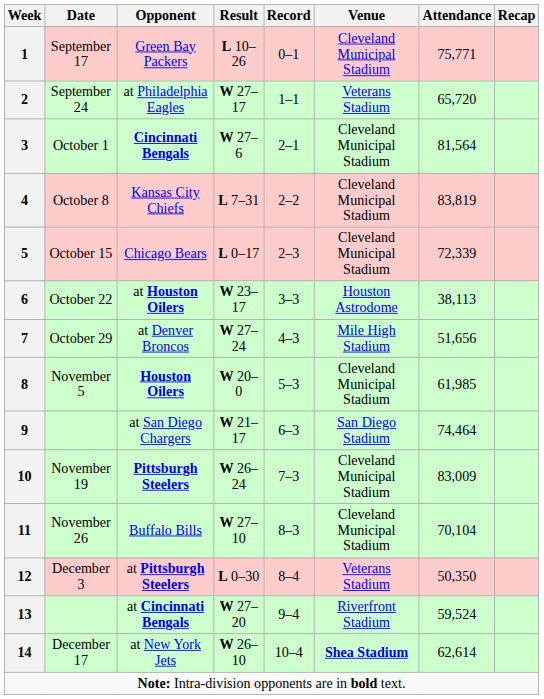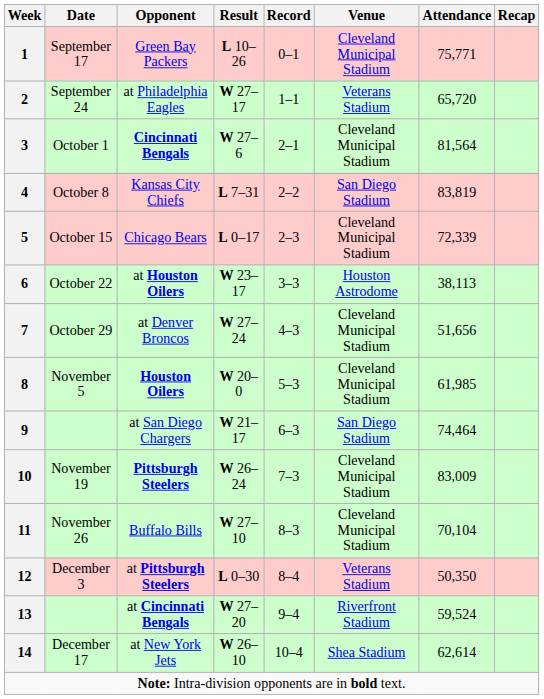(367, 200) Cleveland Municipal Stadium -> (367, 192) San Diego Stadium
(367, 338) Mile High Stadium -> (367, 330) Cleveland Municipal Stadium
(367, 653) bold -> (367, 653) normal
